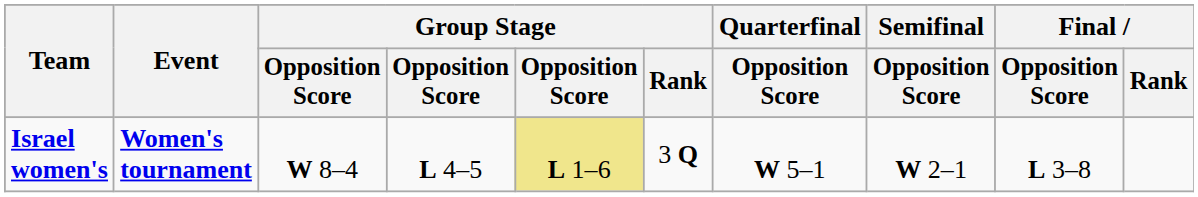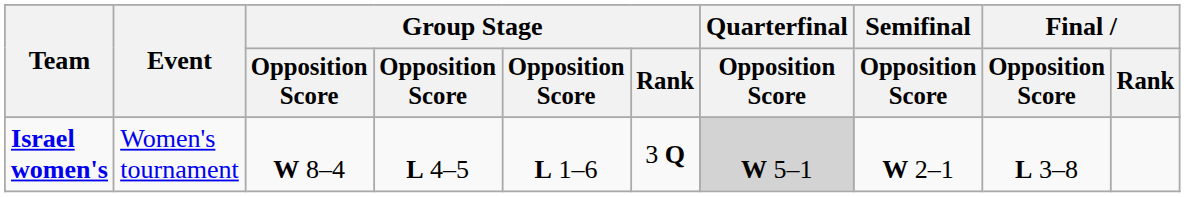(186, 154) bold -> (179, 154) normal
(579, 169) khaki background -> (566, 169) no background
(790, 169) no background -> (777, 169) lightgrey background
